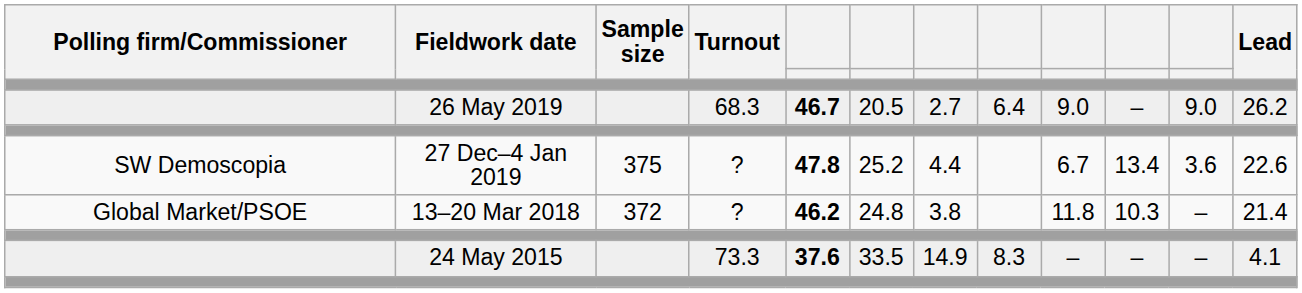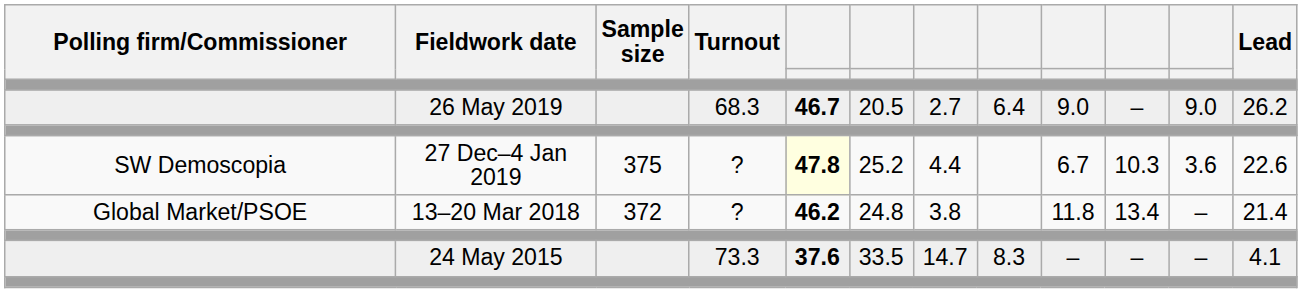(817, 165) no background -> (817, 165) lightyellow background
(1137, 165) 13.4 -> (1137, 165) 10.3
(1137, 212) 10.3 -> (1137, 212) 13.4
(945, 258) 14.9 -> (945, 258) 14.7
